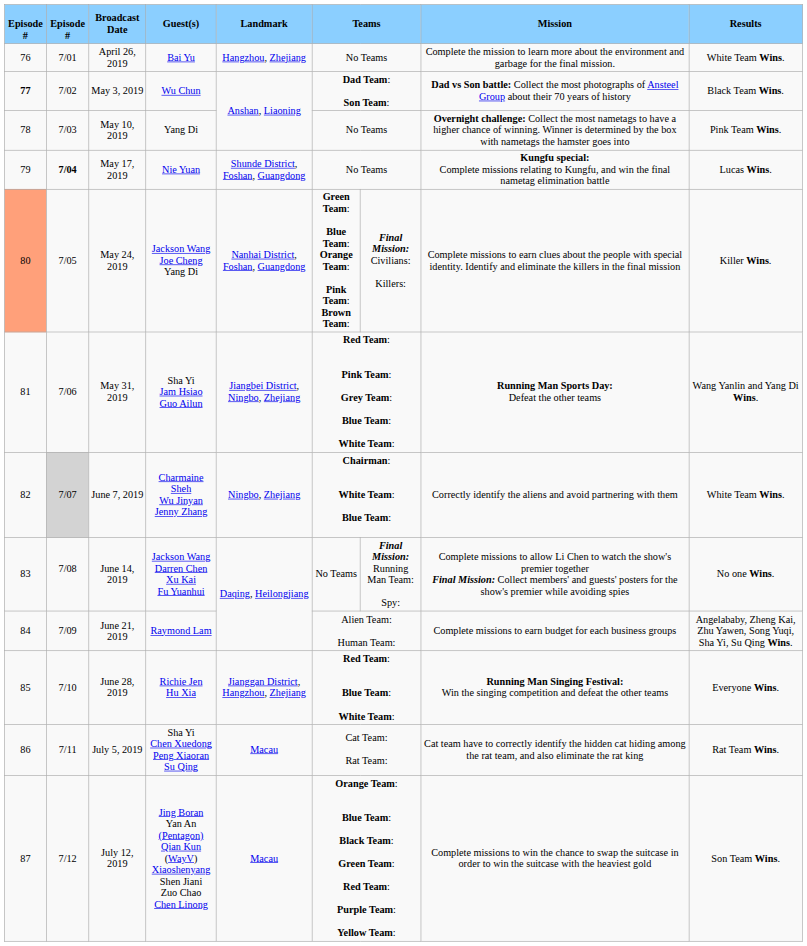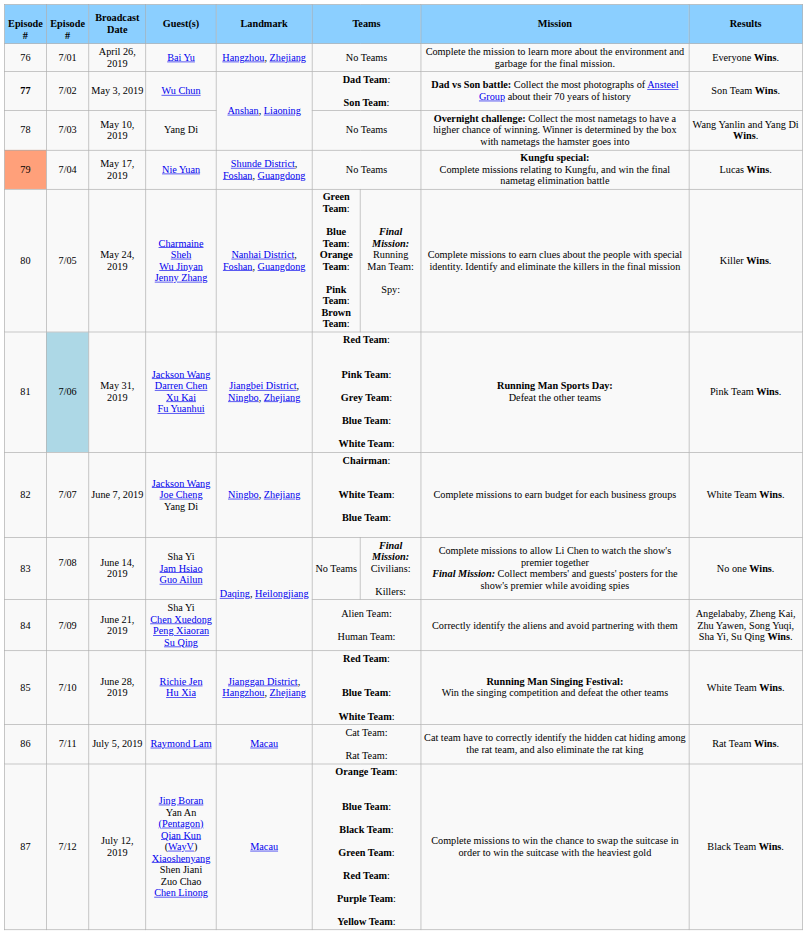(746, 57) White Team Wins. -> (746, 57) Everyone Wins.
(746, 91) Black Team Wins. -> (746, 91) Son Team Wins.
(746, 130) Pink Team Wins. -> (746, 130) Wang Yanlin and Yang Di Wins.
(25, 169) no background -> (25, 169) lightsalmon background
(68, 169) bold -> (68, 169) normal
(25, 260) lightsalmon background -> (25, 260) no background
(181, 260) Jackson Wang Joe Cheng Yang Di -> (181, 260) Charmaine Sheh Wu Jinyan Jenny Zhang
(391, 260) Final Mission: Civilians: Killers: -> (391, 260) Final Mission: Running Man Team: Spy:
(68, 392) no background -> (68, 392) lightblue background
(181, 392) Sha Yi Jam Hsiao Guo Ailun -> (181, 392) Jackson Wang Darren Chen Xu Kai Fu Yuanhui
(746, 392) Wang Yanlin and Yang Di Wins. -> (746, 392) Pink Team Wins.
(68, 494) lightgrey background -> (68, 494) no background
(181, 494) Charmaine Sheh Wu Jinyan Jenny Zhang -> (181, 494) Jackson Wang Joe Cheng Yang Di
(555, 494) Correctly identify the aliens and avoid partnering with them -> (555, 494) Complete missions to earn budget for each business groups
(181, 574) Jackson Wang Darren Chen Xu Kai Fu Yuanhui -> (181, 568) Sha Yi Jam Hsiao Guo Ailun
(391, 574) Final Mission: Running Man Team: Spy: -> (391, 568) Final Mission: Civilians: Killers:
(181, 631) Raymond Lam -> (181, 625) Sha Yi Chen Xuedong Peng Xiaoran Su Qing
(555, 631) Complete missions to earn budget for each business groups -> (555, 625) Correctly identify the aliens and avoid partnering with them
(746, 687) Everyone Wins. -> (746, 687) White Team Wins.
(181, 749) Sha Yi Chen Xuedong Peng Xiaoran Su Qing -> (181, 744) Raymond Lam
(746, 858) Son Team Wins. -> (746, 846) Black Team Wins.
